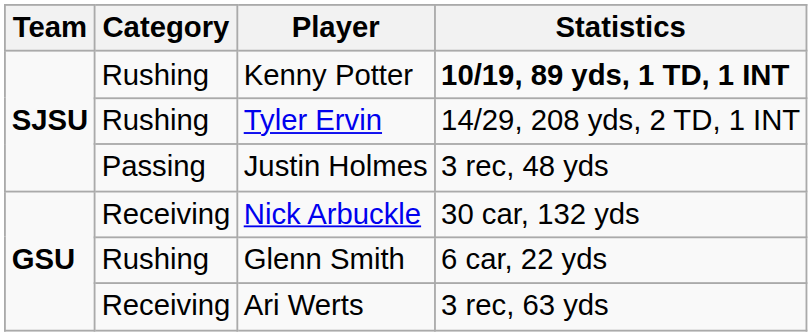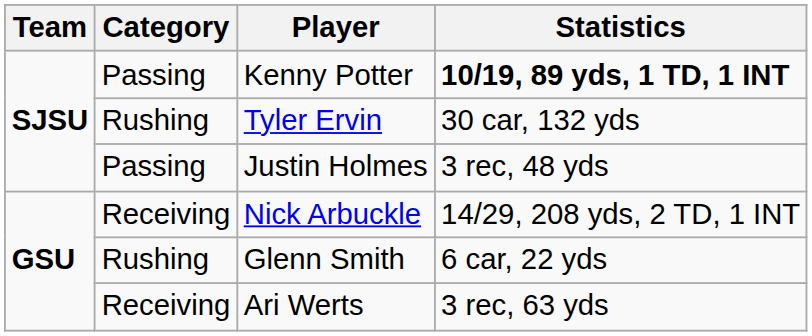(155, 74) Rushing -> (154, 74) Passing
(621, 120) 14/29, 208 yds, 2 TD, 1 INT -> (540, 120) 30 car, 132 yds
(540, 213) 30 car, 132 yds -> (621, 213) 14/29, 208 yds, 2 TD, 1 INT
